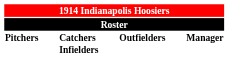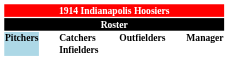(22, 38) no background -> (22, 38) lightblue background
